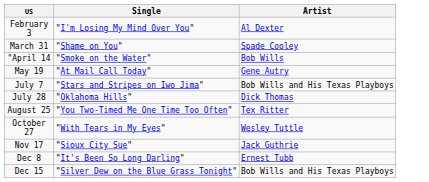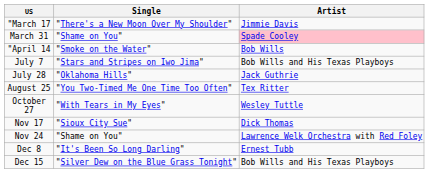- row: (29, 28)
+ row: (29, 24)
(270, 46) no background -> (270, 37) pink background
- row: (29, 72)
(267, 97) Dick Thomas -> (270, 75) Jack Guthrie
(270, 145) Jack Guthrie -> (267, 123) Dick Thomas
+ row: (29, 136)
